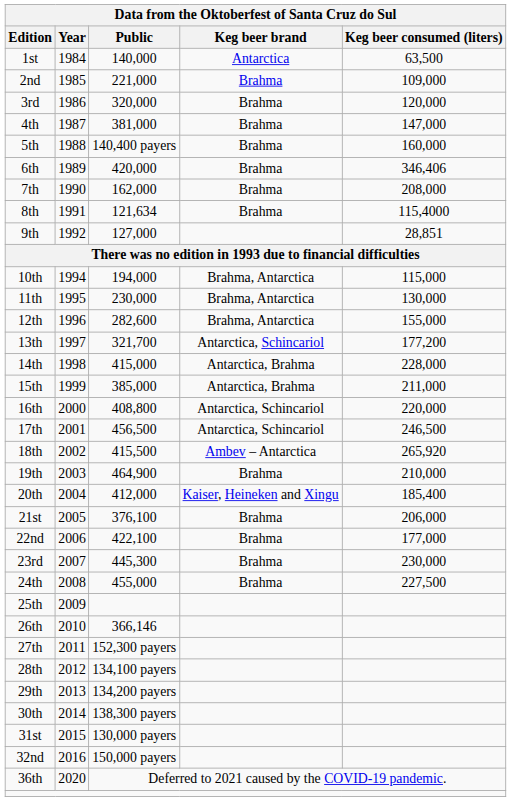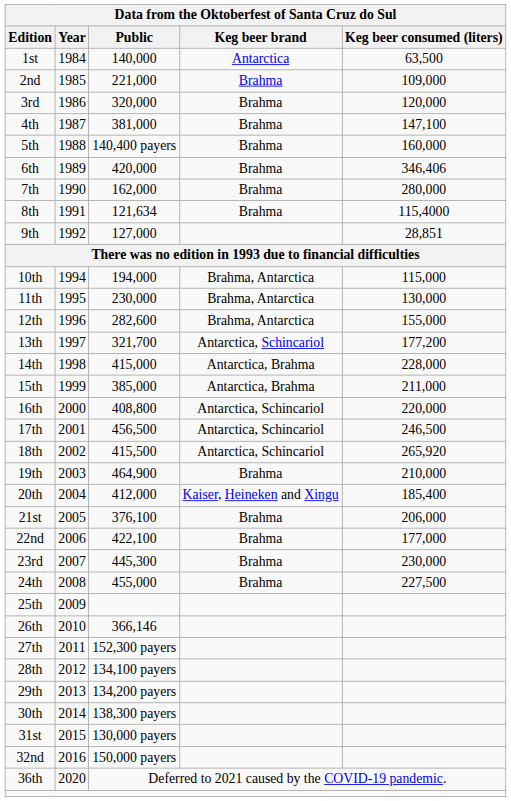(424, 124) 147,000 -> (424, 124) 147,100
(424, 189) 208,000 -> (424, 189) 280,000
(261, 451) Ambev – Antarctica -> (261, 451) Antarctica, Schincariol
